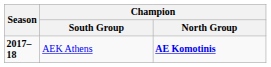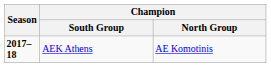(185, 49) bold -> (184, 49) normal
